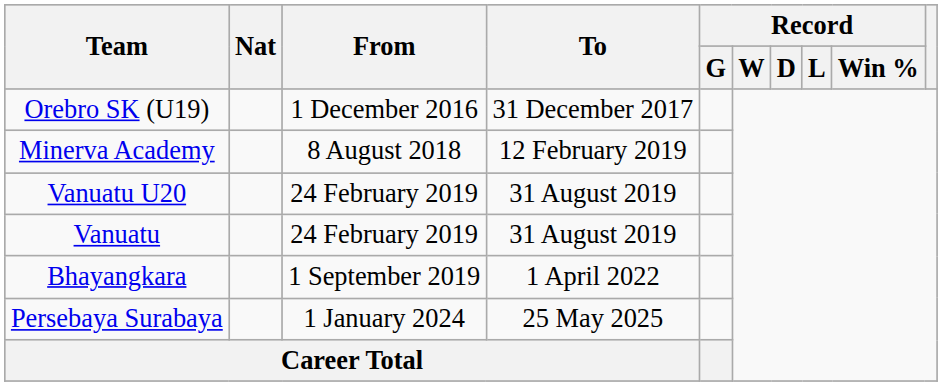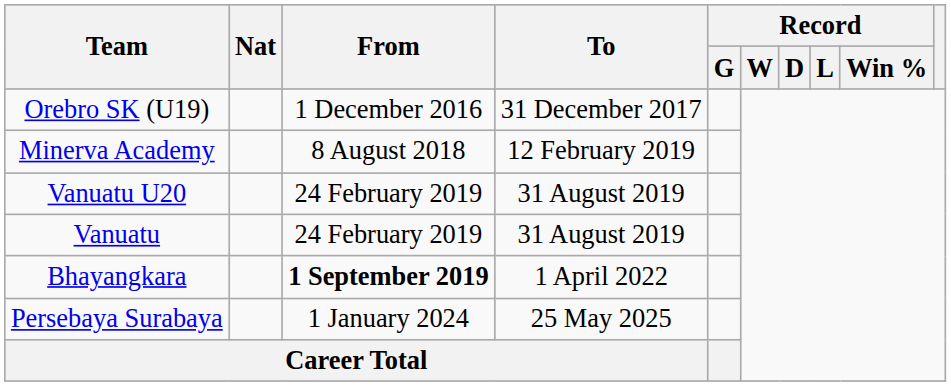(384, 276) normal -> (388, 276) bold
